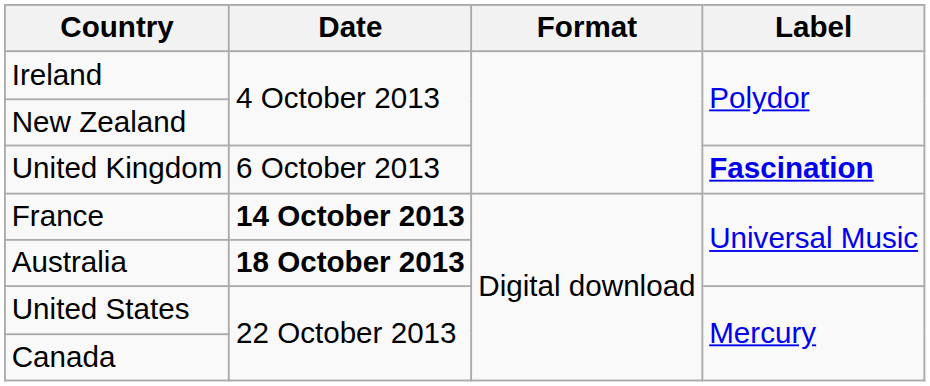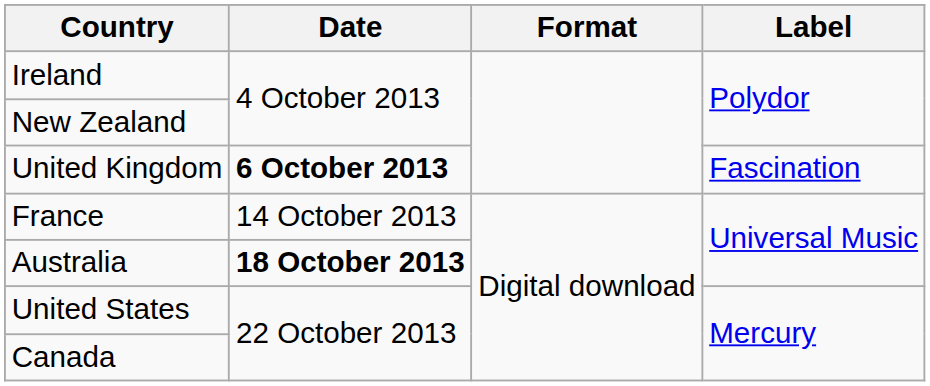(338, 168) normal -> (342, 168) bold
(791, 168) bold -> (785, 168) normal
(350, 215) bold -> (346, 215) normal
